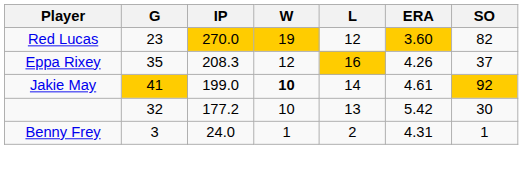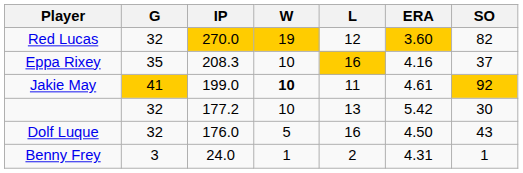(155, 39) 23 -> (155, 39) 32
(287, 62) 12 -> (287, 62) 10
(418, 62) 4.26 -> (418, 62) 4.16
(352, 86) 14 -> (352, 86) 11
+ row: (63, 132)
